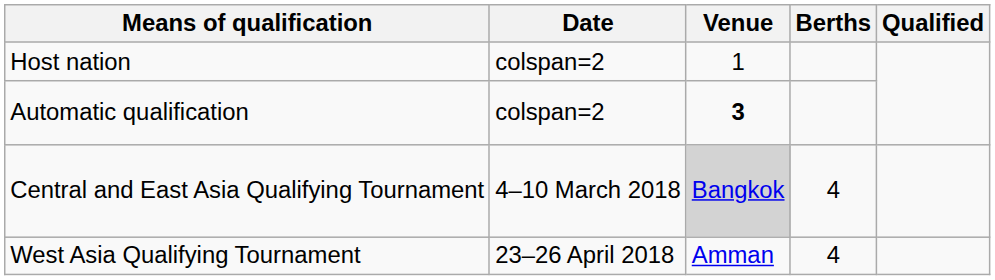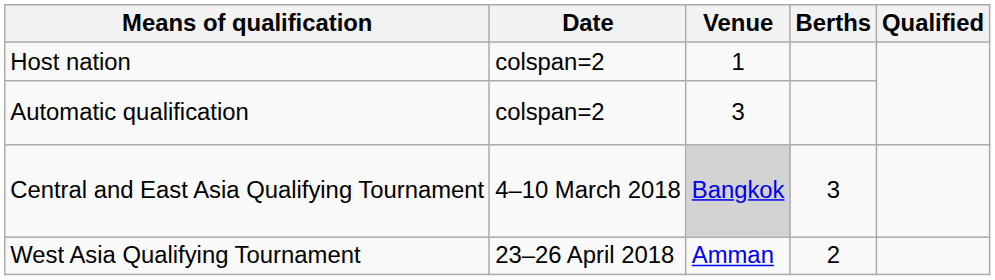(738, 112) bold -> (738, 112) normal
(833, 190) 4 -> (833, 190) 3
(833, 255) 4 -> (833, 255) 2
